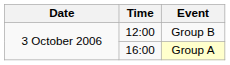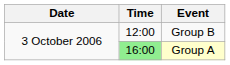(140, 50) no background -> (140, 50) lightgreen background
